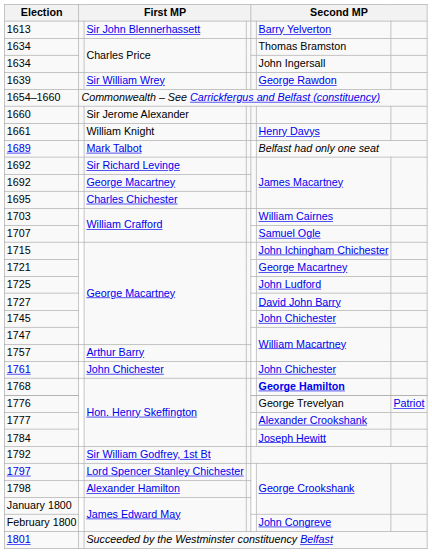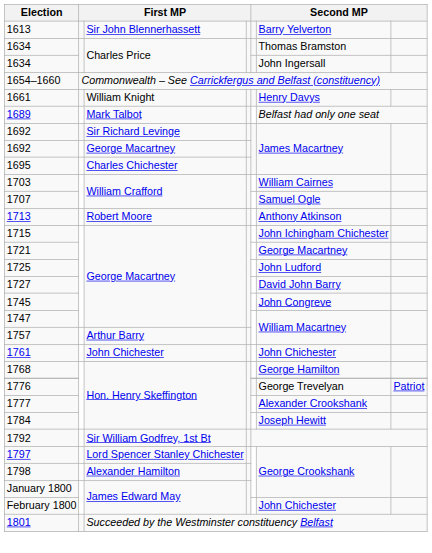- row: (19, 81)
- row: (19, 115)
+ row: (19, 217)
(297, 319) John Chichester -> (295, 302) John Congreve
(302, 387) bold -> (299, 370) normal
(295, 523) John Congreve -> (297, 506) John Chichester
